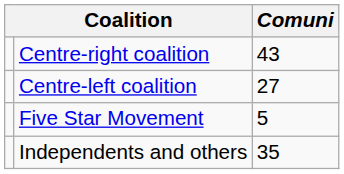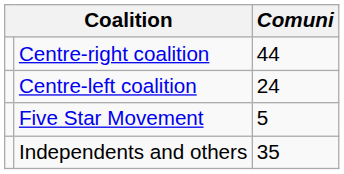(268, 53) 43 -> (268, 53) 44
(268, 86) 27 -> (268, 86) 24
